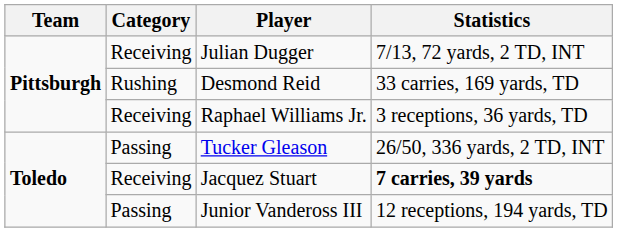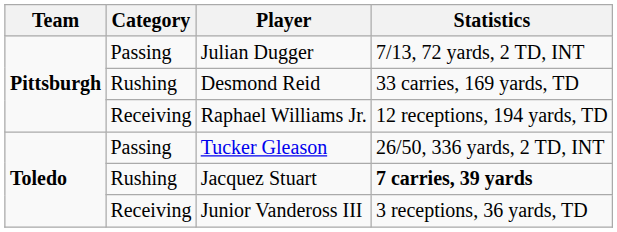(151, 52) Receiving -> (141, 52) Passing
(482, 115) 3 receptions, 36 yards, TD -> (492, 115) 12 receptions, 194 yards, TD
(151, 178) Receiving -> (144, 178) Rushing
(141, 210) Passing -> (151, 210) Receiving
(492, 210) 12 receptions, 194 yards, TD -> (482, 210) 3 receptions, 36 yards, TD
